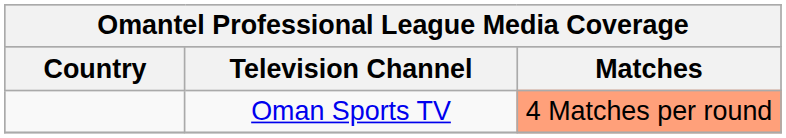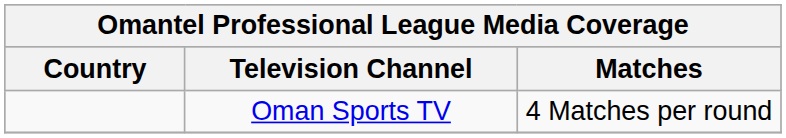(649, 111) lightsalmon background -> (649, 111) no background
